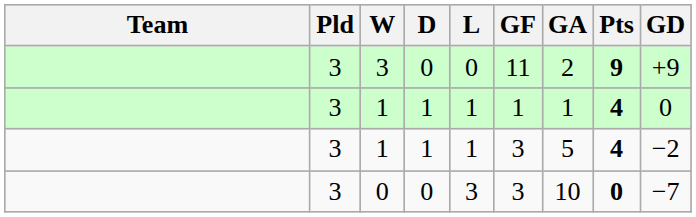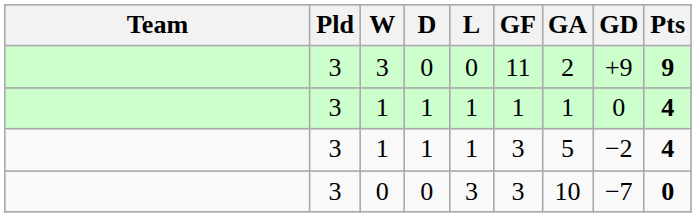columns swapped: (666, 25) <-> (617, 25)
